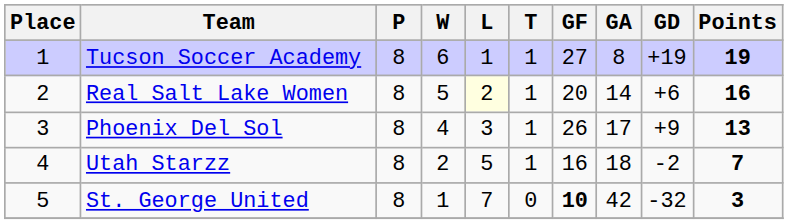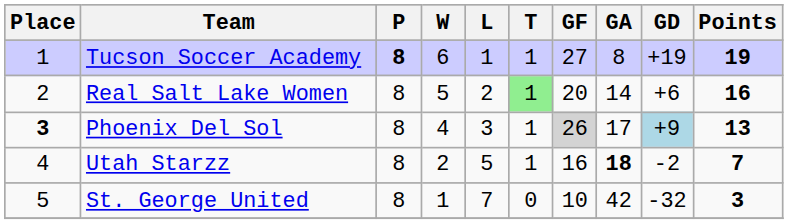(399, 58) normal -> (399, 58) bold
(487, 94) lightyellow background -> (487, 94) no background
(531, 94) no background -> (531, 94) lightgreen background
(43, 129) normal -> (43, 129) bold
(575, 129) no background -> (575, 129) lightgrey background
(667, 129) no background -> (667, 129) lightblue background
(619, 165) normal -> (619, 165) bold
(575, 201) bold -> (575, 201) normal
